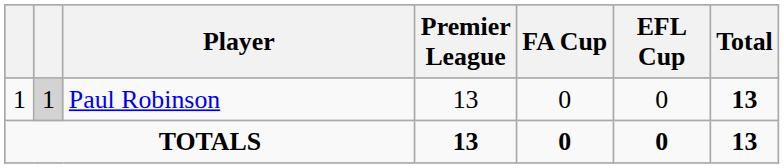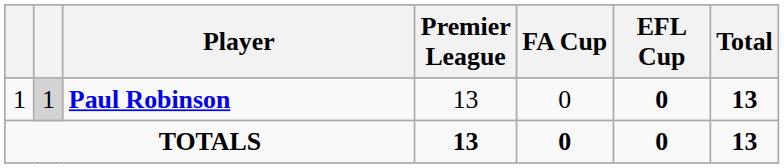(145, 99) normal -> (150, 99) bold
(662, 99) normal -> (662, 99) bold
